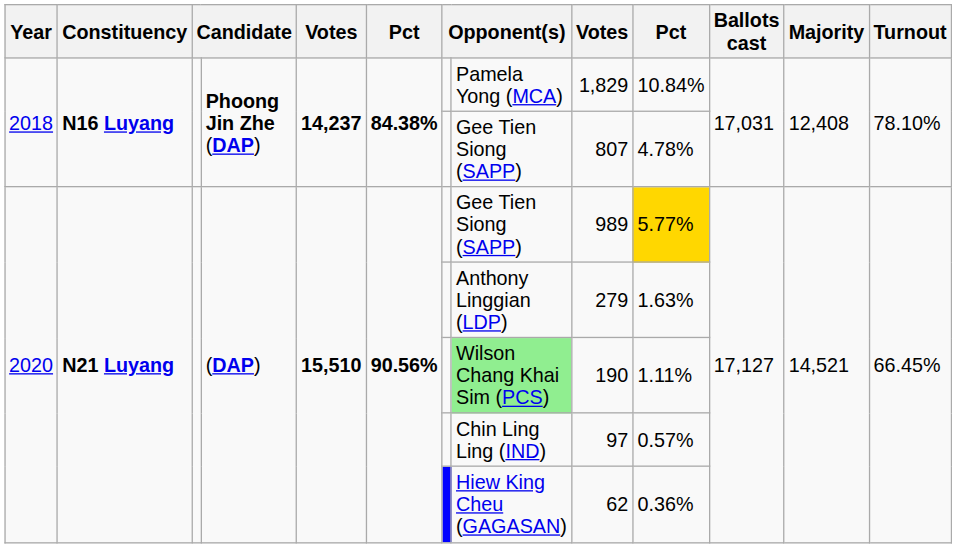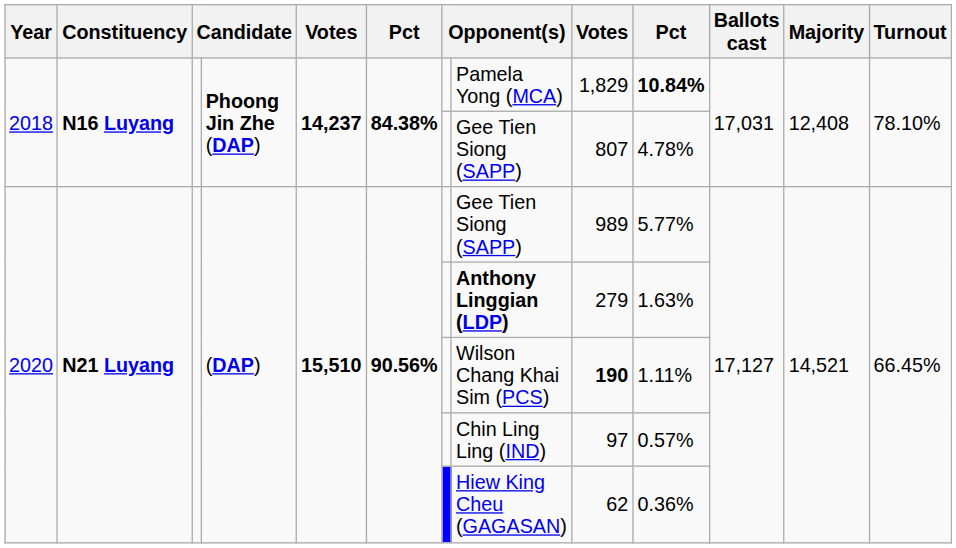(671, 85) normal -> (671, 85) bold
(665, 225) gold background -> (665, 225) no background
(493, 300) normal -> (497, 300) bold
(508, 376) lightgreen background -> (508, 376) no background
(612, 376) normal -> (612, 376) bold
